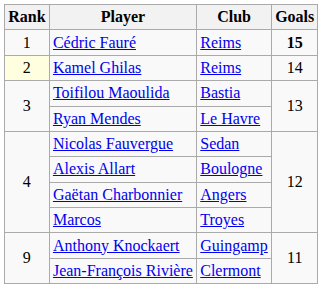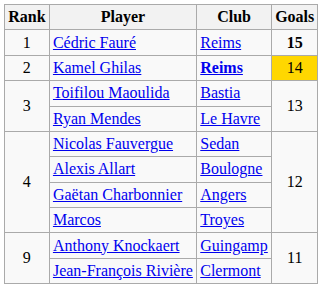(27, 67) lightyellow background -> (27, 67) no background
(221, 67) normal -> (222, 67) bold
(295, 67) no background -> (295, 67) gold background
